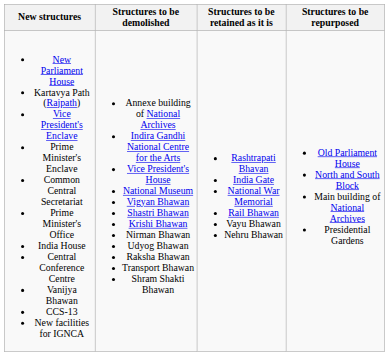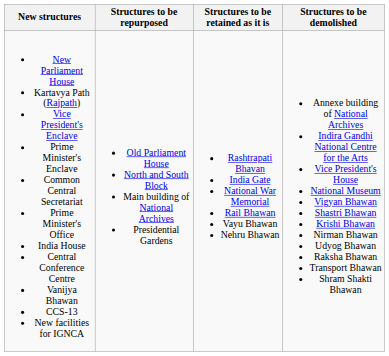columns swapped: (335, 17) <-> (146, 17)
